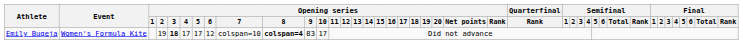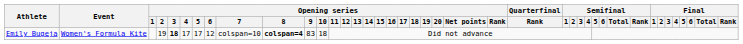(323, 33) 17 -> (323, 33) 18
